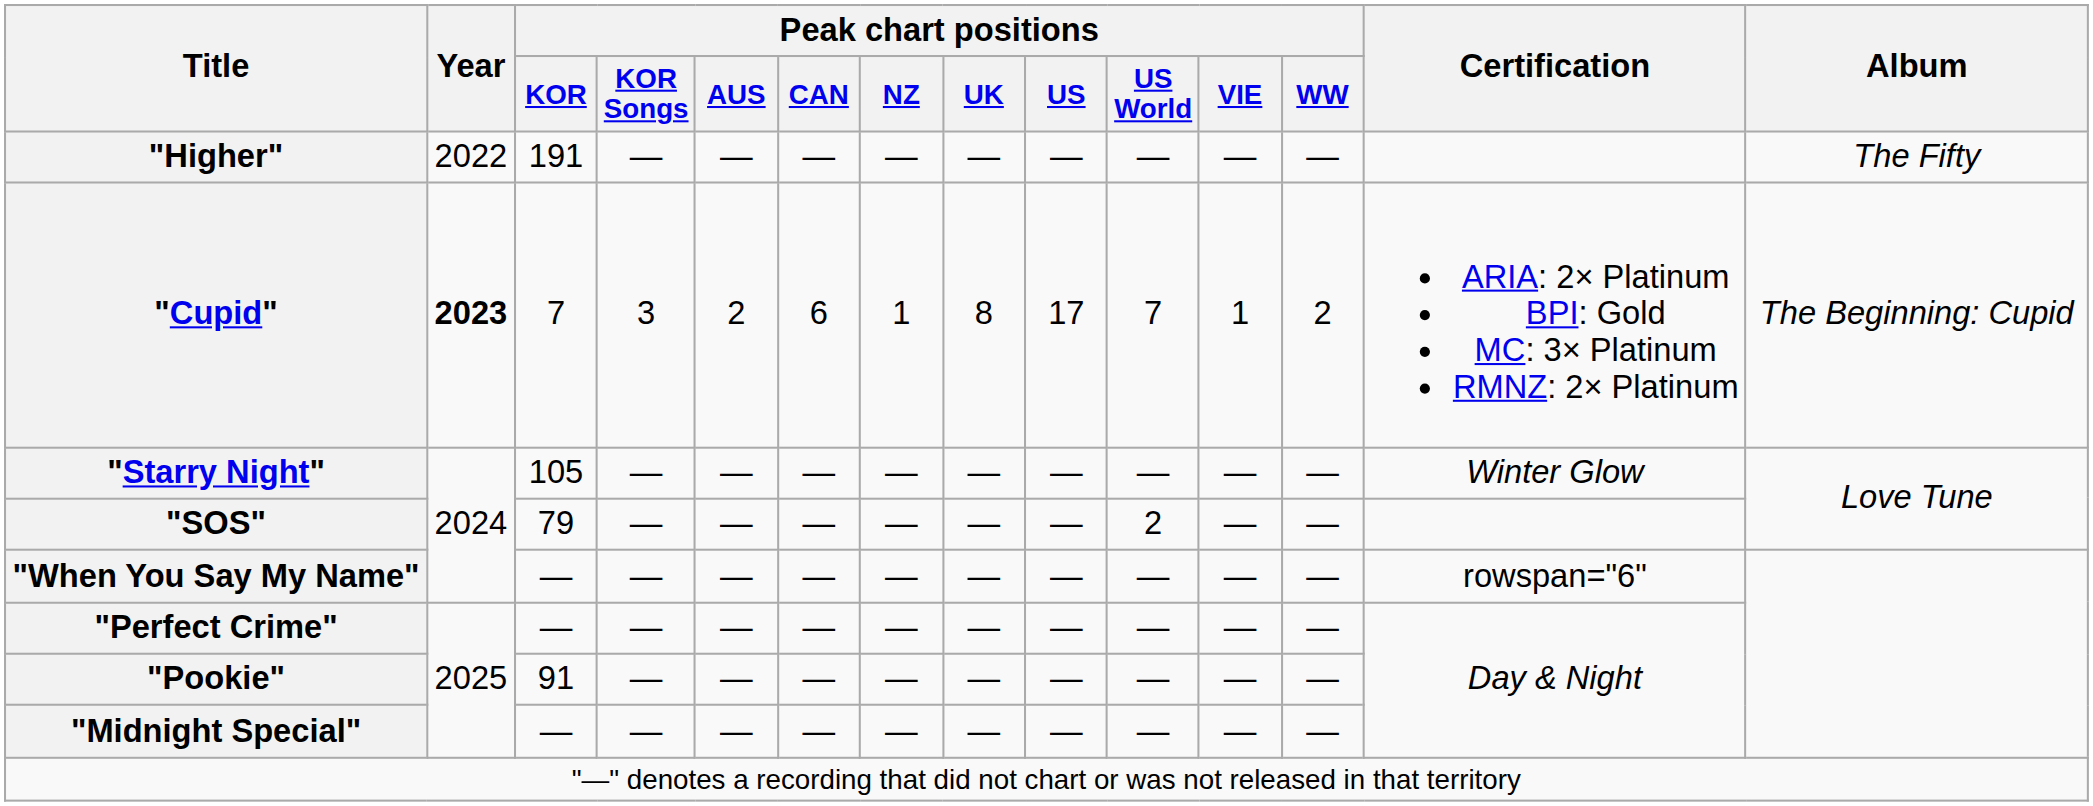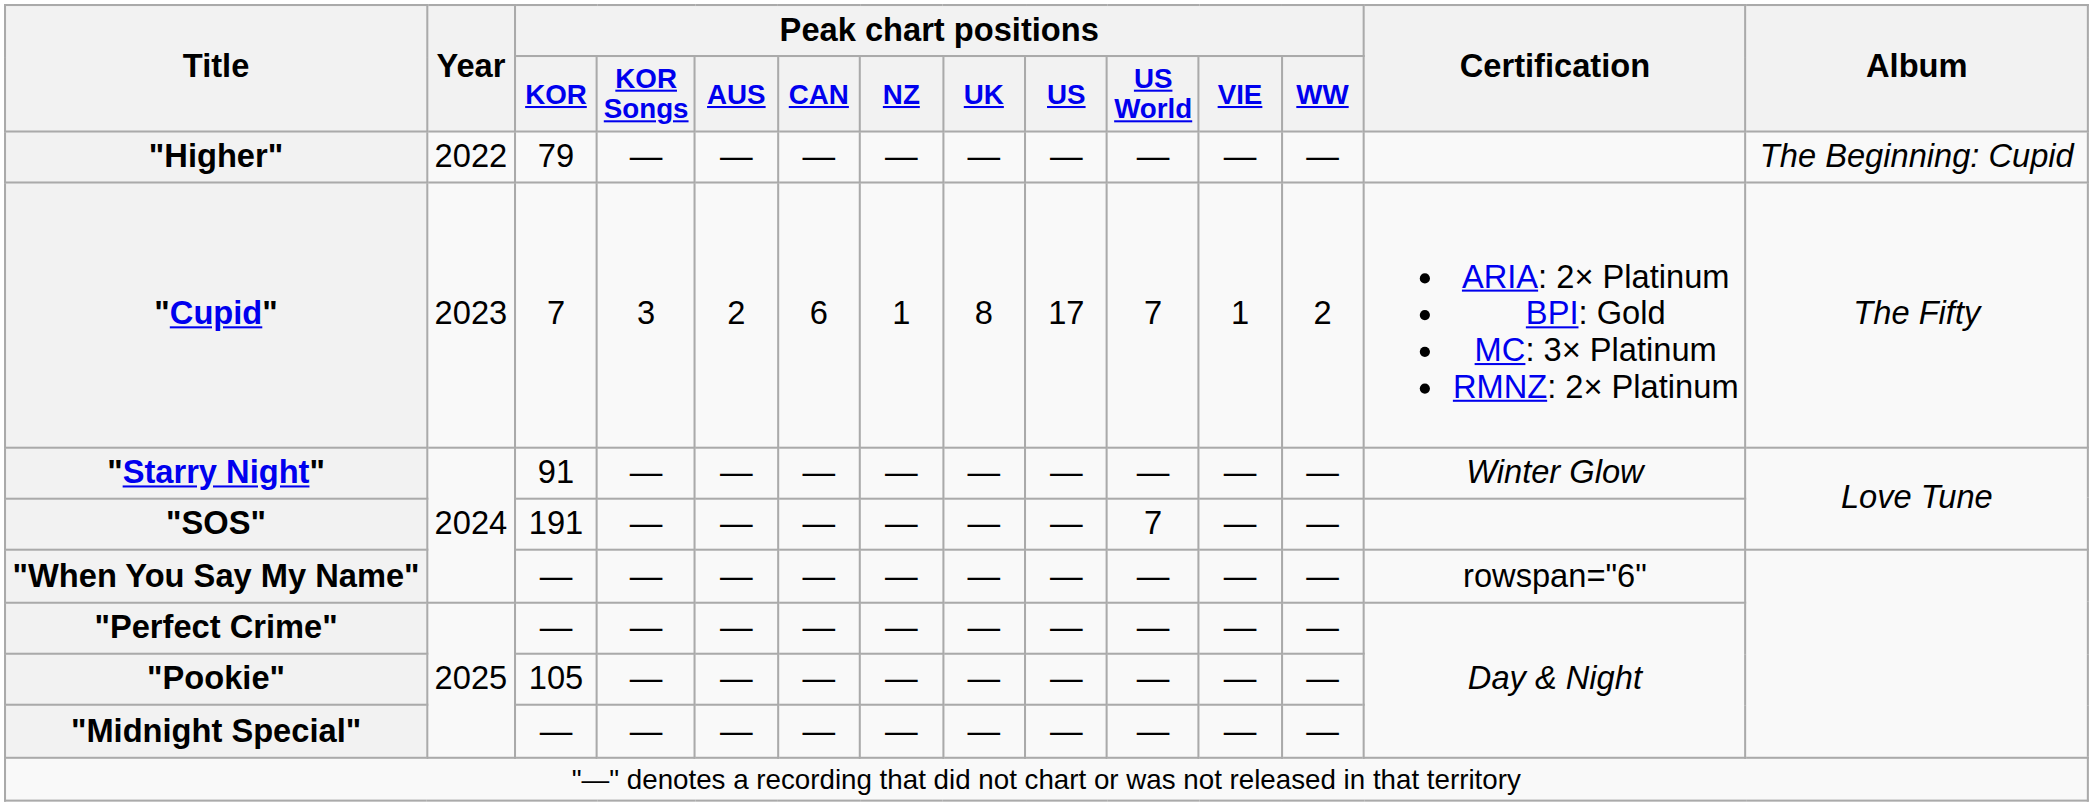(556, 156) 191 -> (556, 156) 79
(1917, 156) The Fifty -> (1917, 156) The Beginning: Cupid
(471, 314) bold -> (471, 314) normal
(1917, 314) The Beginning: Cupid -> (1917, 314) The Fifty
(556, 472) 105 -> (556, 472) 91
(556, 523) 79 -> (556, 523) 191
(1153, 523) 2 -> (1153, 523) 7
(556, 679) 91 -> (556, 679) 105
